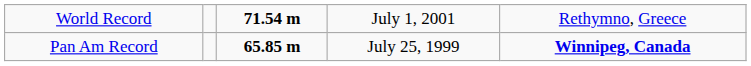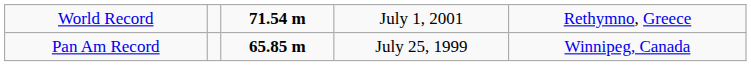(623, 46) bold -> (627, 46) normal
